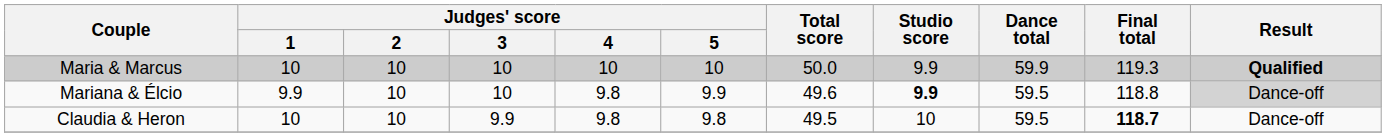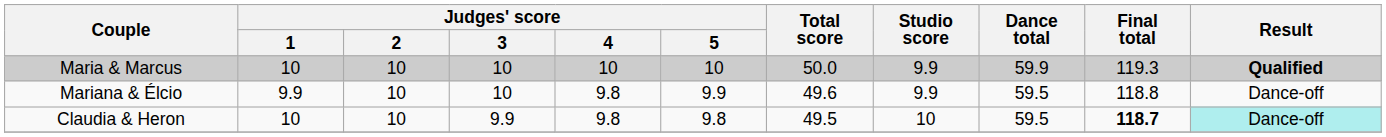(926, 93) bold -> (926, 93) normal
(1286, 93) lightgrey background -> (1286, 93) no background
(1286, 119) no background -> (1286, 119) paleturquoise background
